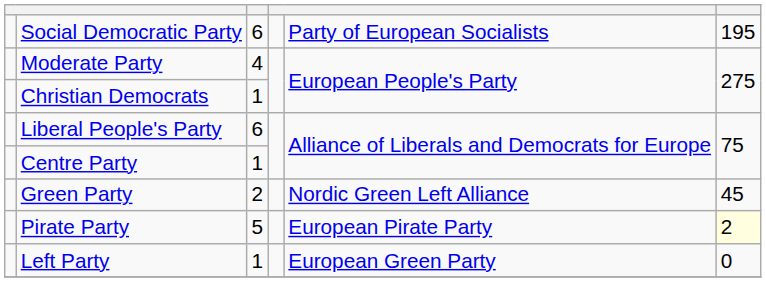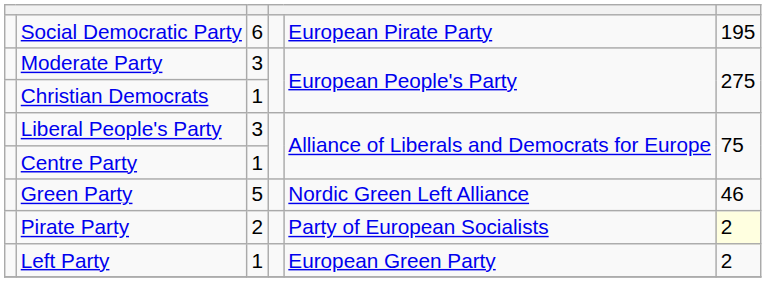(418, 31) Party of European Socialists -> (390, 31) European Pirate Party
(257, 64) 4 -> (257, 64) 3
(257, 129) 6 -> (257, 129) 3
(257, 195) 2 -> (257, 195) 5
(732, 195) 45 -> (732, 195) 46
(257, 228) 5 -> (257, 228) 2
(390, 228) European Pirate Party -> (418, 228) Party of European Socialists
(727, 261) 0 -> (727, 261) 2
